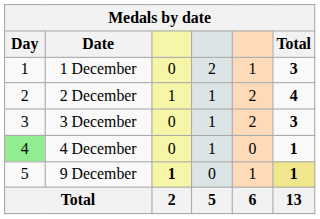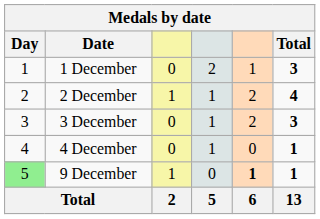(25, 148) lightgreen background -> (25, 148) no background
(25, 174) no background -> (25, 174) lightgreen background
(172, 174) bold -> (172, 174) normal
(252, 174) normal -> (252, 174) bold
(294, 174) khaki background -> (294, 174) no background
